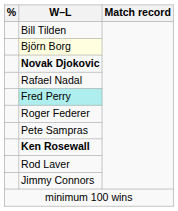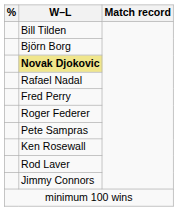(46, 46) lightyellow background -> (46, 46) no background
(60, 63) no background -> (60, 63) khaki background
(46, 97) paleturquoise background -> (46, 97) no background
(55, 147) bold -> (53, 147) normal
